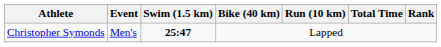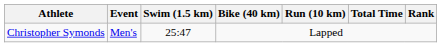(178, 32) bold -> (178, 32) normal
